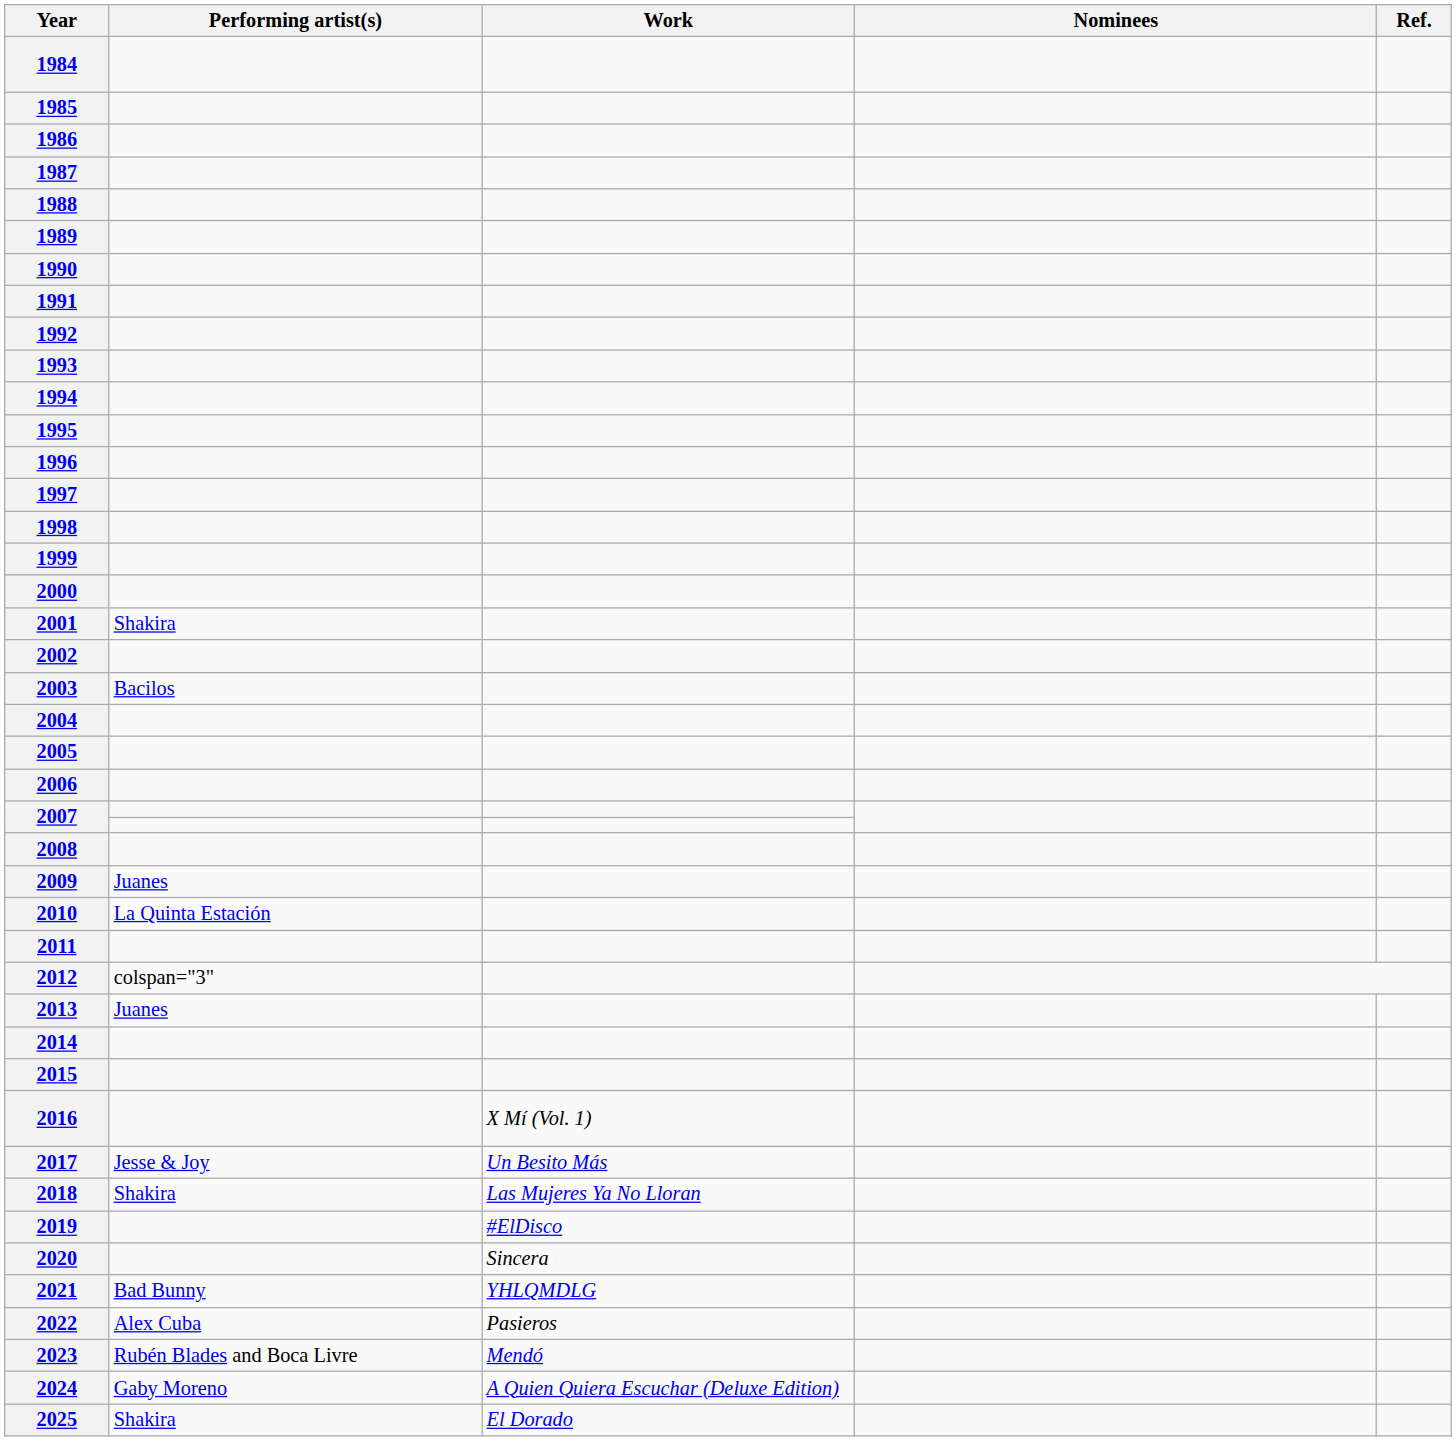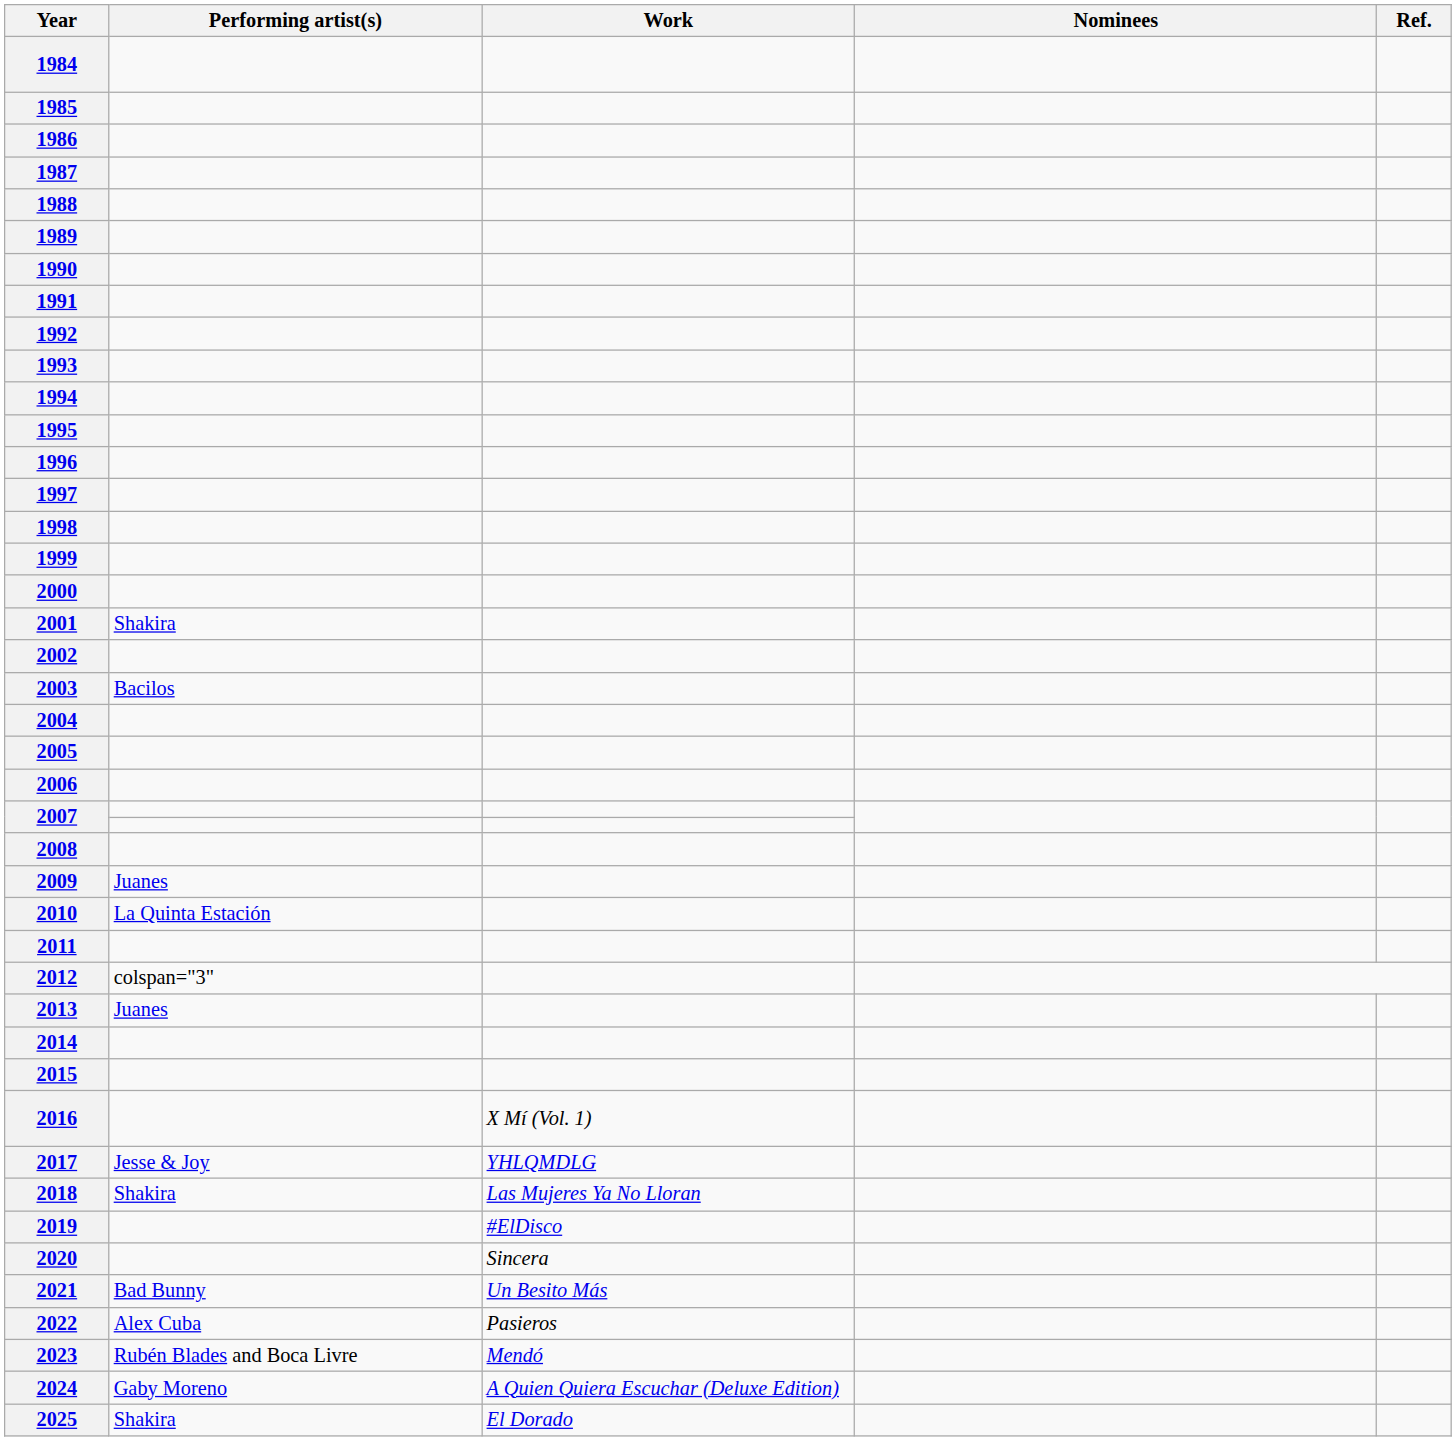(547, 1162) Un Besito Más -> (541, 1162) YHLQMDLG
(541, 1290) YHLQMDLG -> (547, 1290) Un Besito Más
